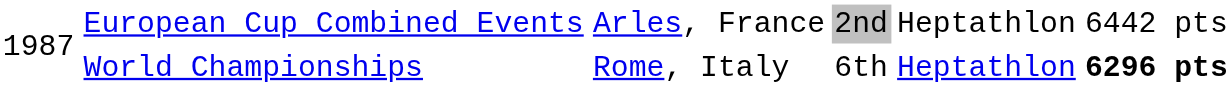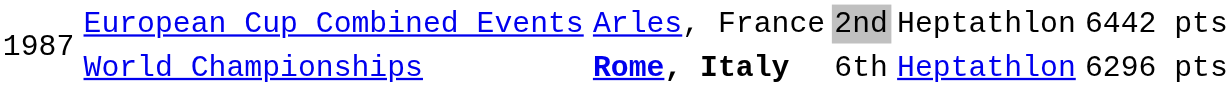(691, 68) normal -> (691, 68) bold
(1156, 68) bold -> (1156, 68) normal
